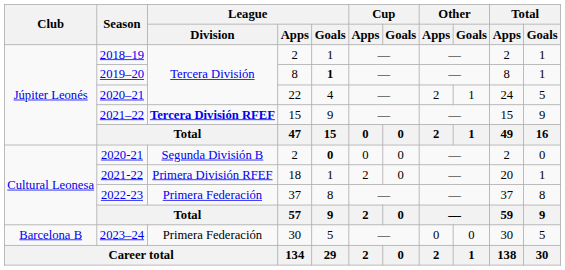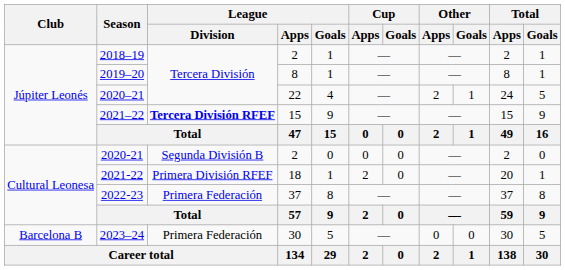(330, 74) bold -> (330, 74) normal
(330, 154) bold -> (330, 154) normal
